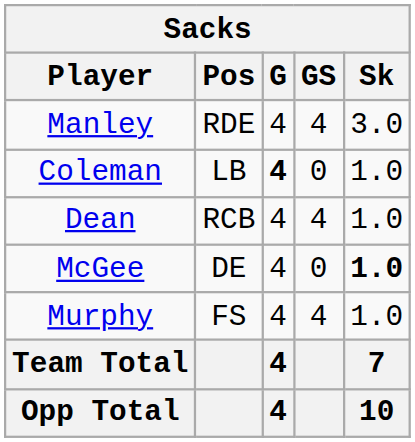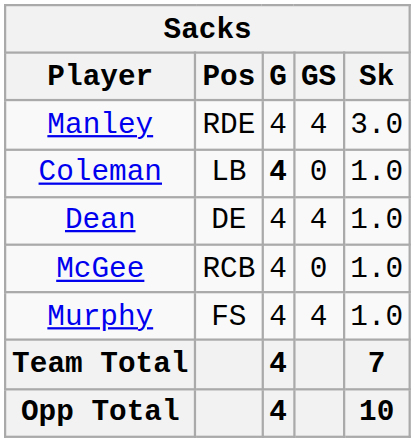(229, 221) RCB -> (229, 221) DE
(229, 268) DE -> (229, 268) RCB
(377, 268) bold -> (377, 268) normal
